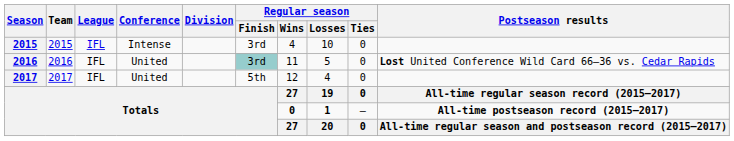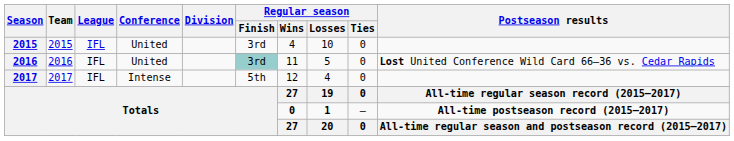(149, 46) Intense -> (149, 46) United
(149, 78) United -> (149, 78) Intense
